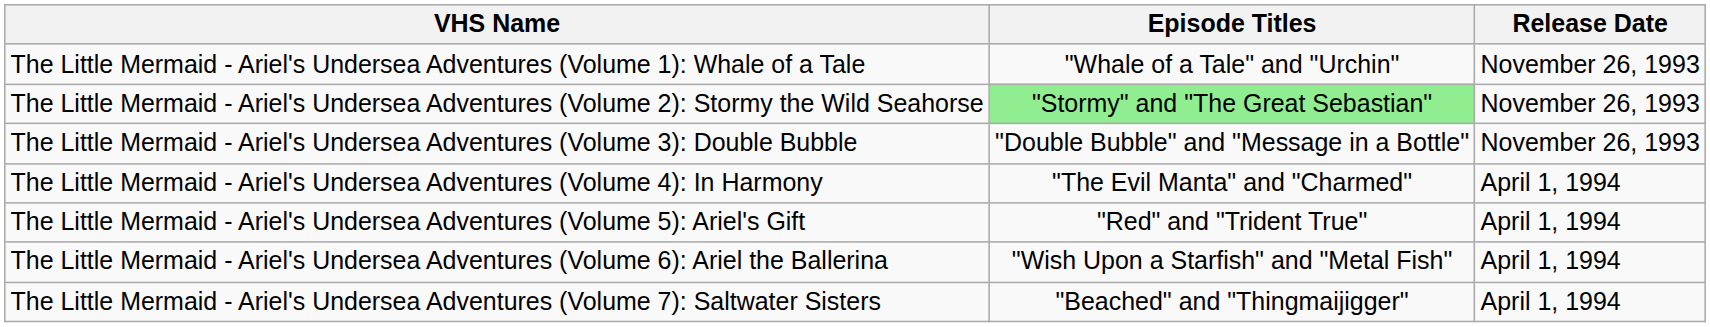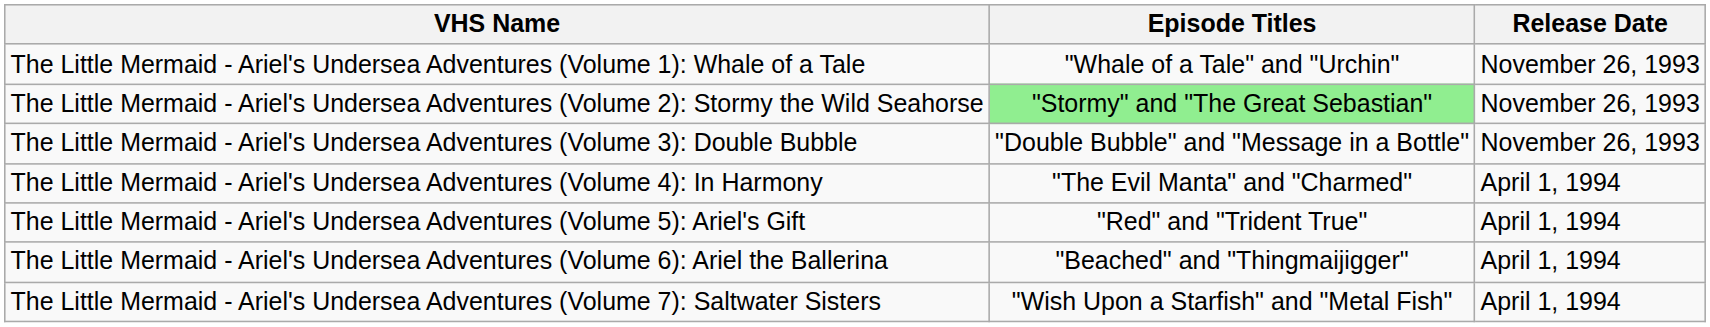(1232, 261) "Wish Upon a Starfish" and "Metal Fish" -> (1232, 261) "Beached" and "Thingmaijigger"
(1232, 301) "Beached" and "Thingmaijigger" -> (1232, 301) "Wish Upon a Starfish" and "Metal Fish"
